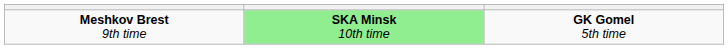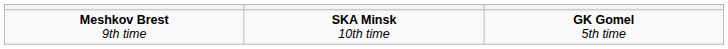(364, 27) lightgreen background -> (364, 27) no background
